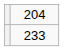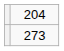(35, 35) 233 -> (35, 35) 273
